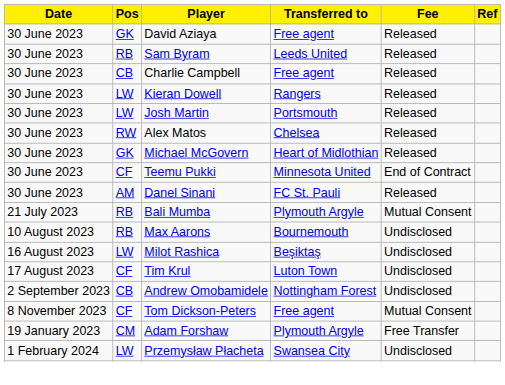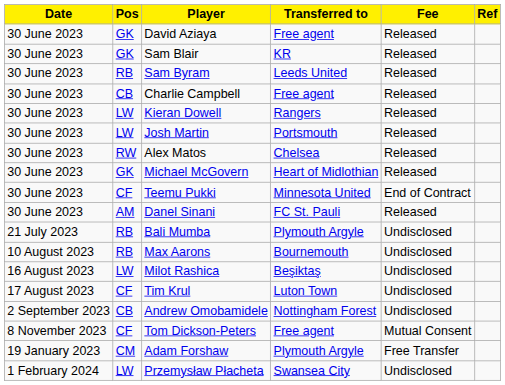+ row: (171, 53)
(428, 212) Mutual Consent -> (418, 232) Undisclosed
